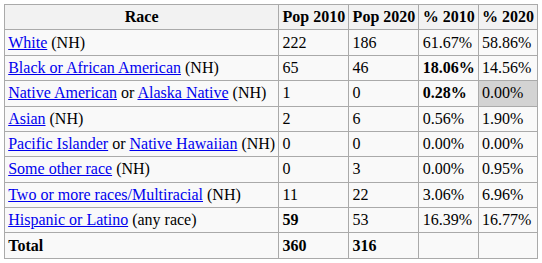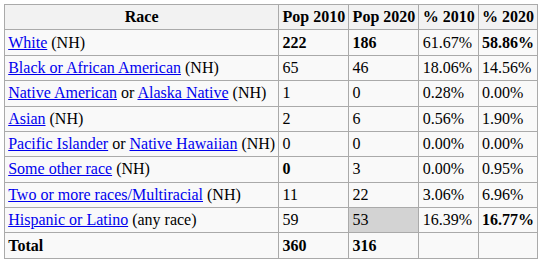(295, 42) normal -> (295, 42) bold
(365, 42) normal -> (365, 42) bold
(507, 42) normal -> (508, 42) bold
(449, 67) bold -> (447, 67) normal
(445, 93) bold -> (443, 93) normal
(503, 93) lightgrey background -> (503, 93) no background
(287, 169) normal -> (287, 169) bold
(291, 220) bold -> (291, 220) normal
(361, 220) no background -> (361, 220) lightgrey background
(507, 220) normal -> (508, 220) bold
